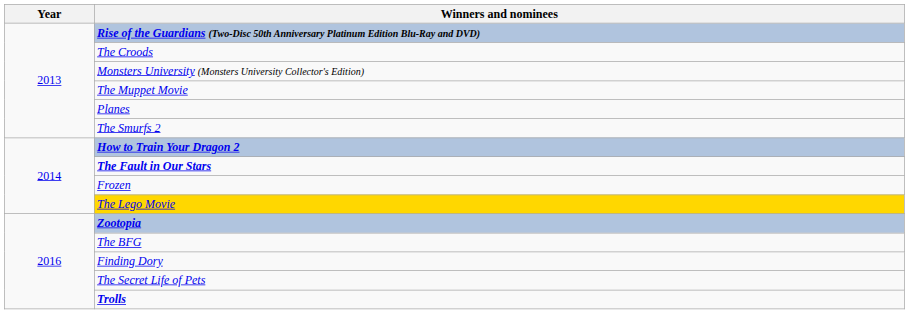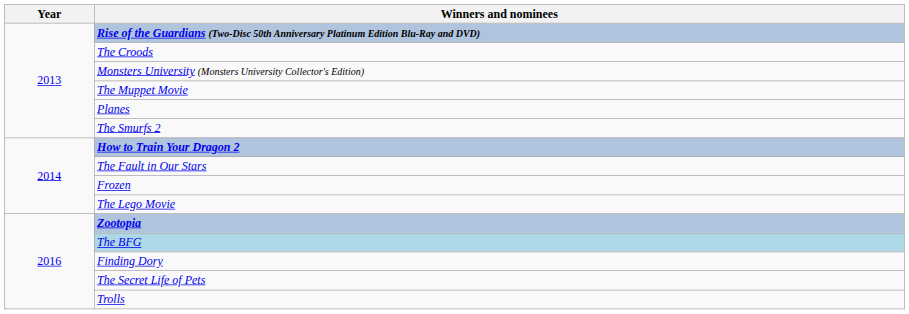(154, 166) bold -> (152, 166) normal
(136, 204) gold background -> (136, 204) no background
(119, 242) no background -> (119, 242) lightblue background
(112, 299) bold -> (111, 299) normal
